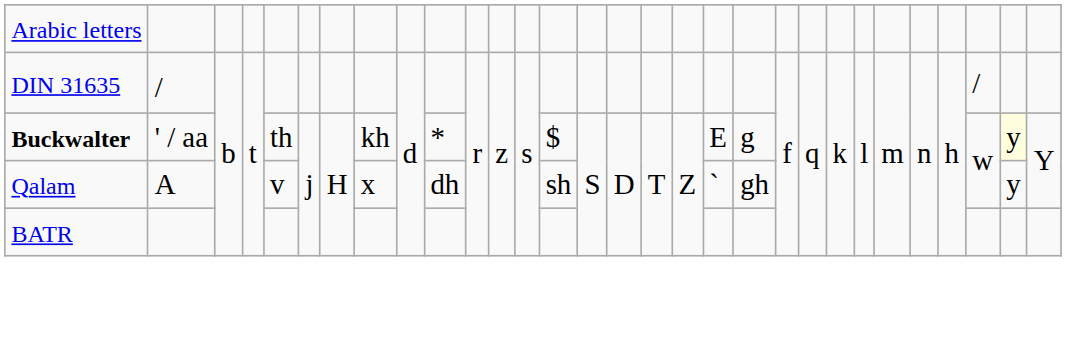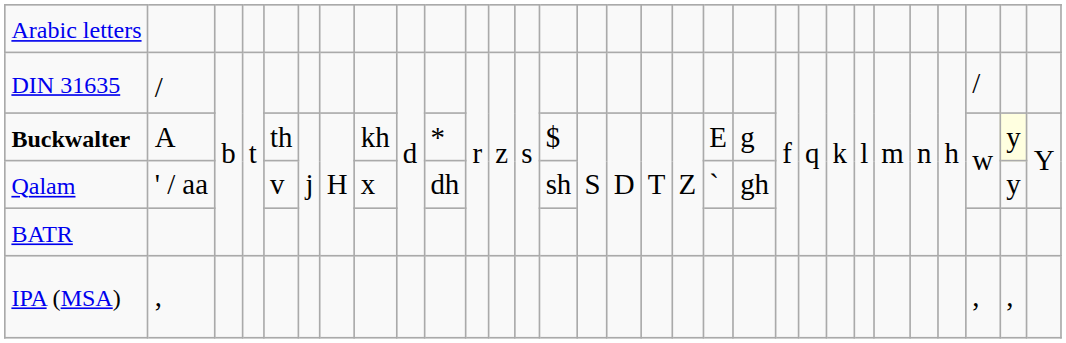(181, 136) ' / aa -> (165, 136) A
(165, 183) A -> (181, 183) ' / aa
+ row: (66, 297)
